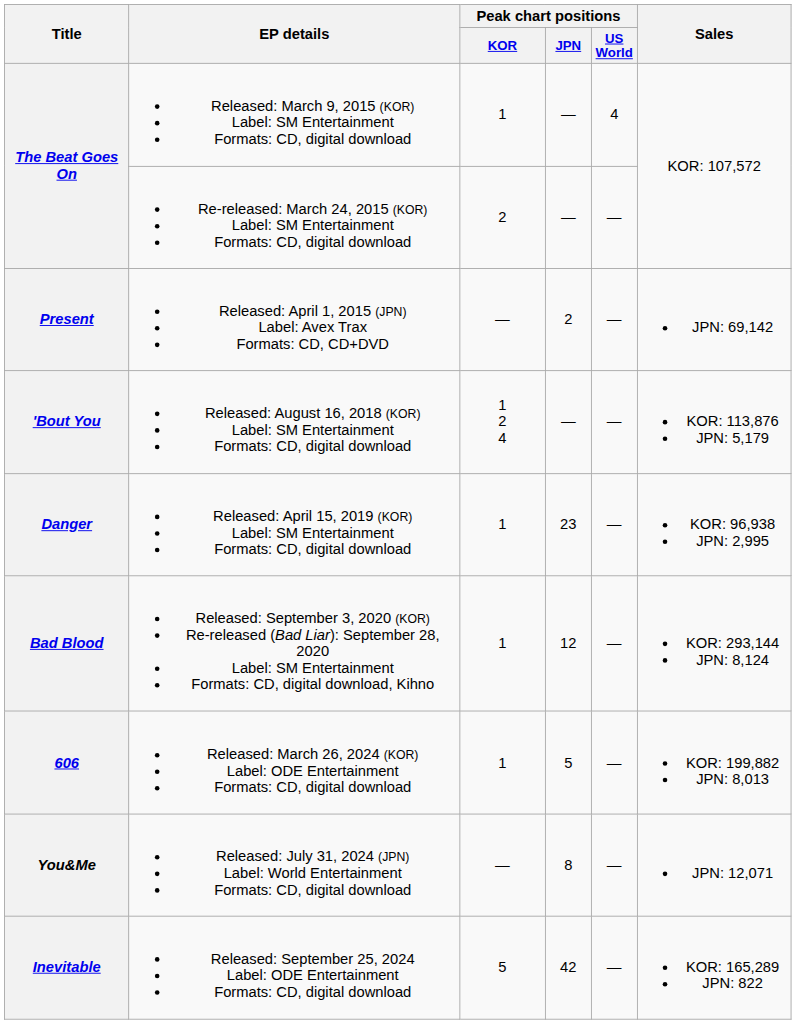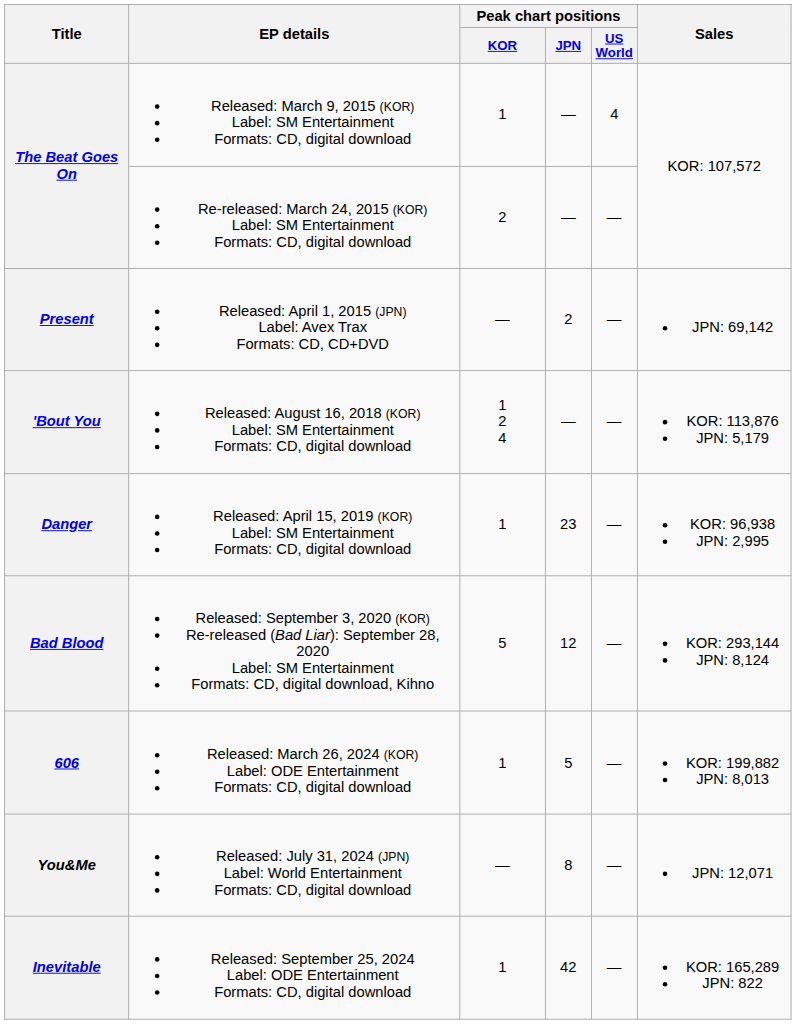(502, 643) 1 -> (502, 643) 5
(502, 967) 5 -> (502, 967) 1
